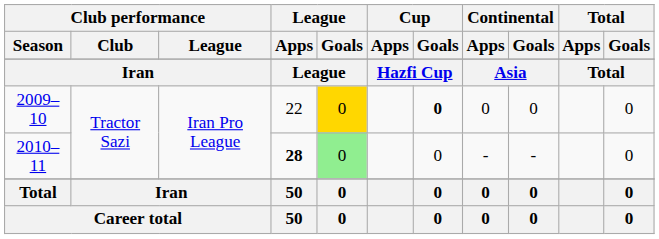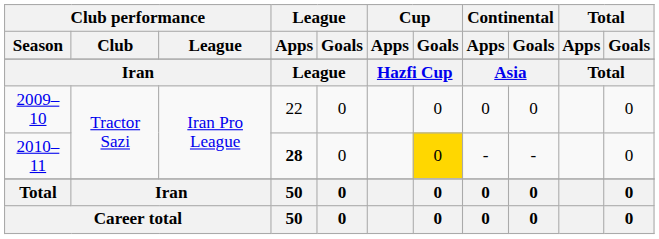(342, 109) gold background -> (342, 109) no background
(438, 109) bold -> (438, 109) normal
(342, 155) lightgreen background -> (342, 155) no background
(438, 155) no background -> (438, 155) gold background
